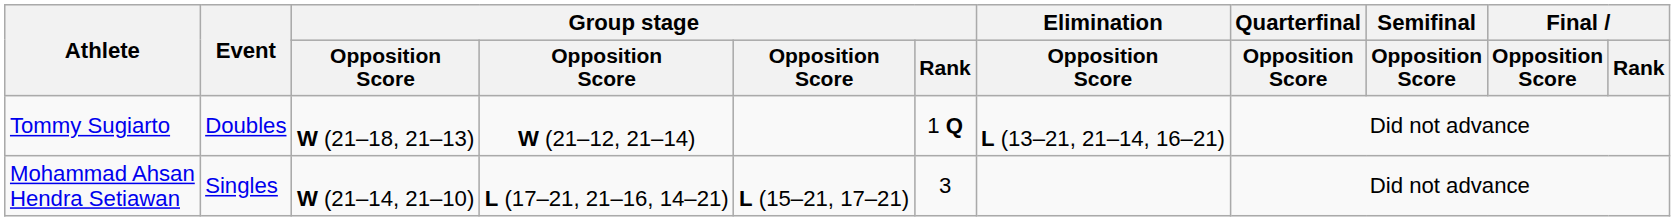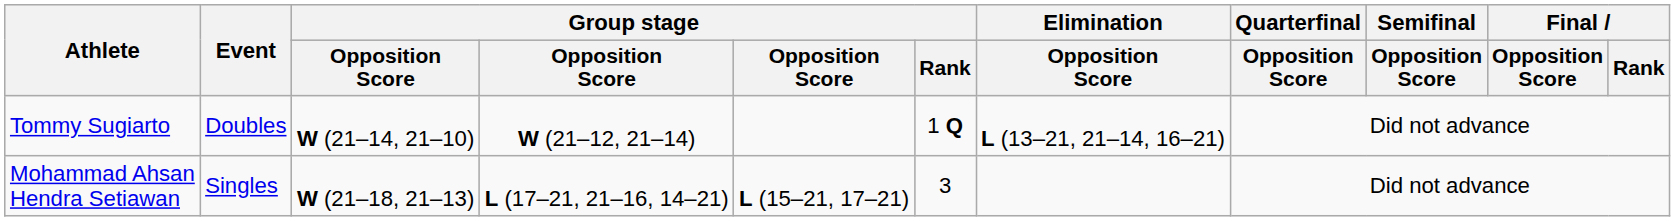(386, 139) W (21–18, 21–13) -> (386, 139) W (21–14, 21–10)
(386, 198) W (21–14, 21–10) -> (386, 198) W (21–18, 21–13)
